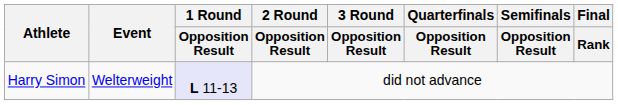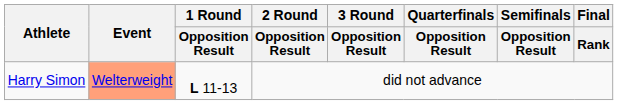(132, 81) no background -> (132, 81) lightsalmon background
(214, 89) lavender background -> (214, 89) no background
